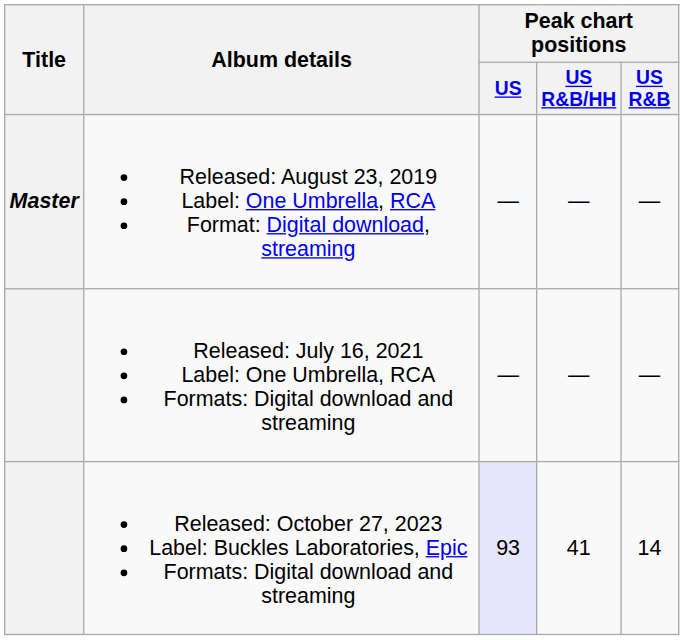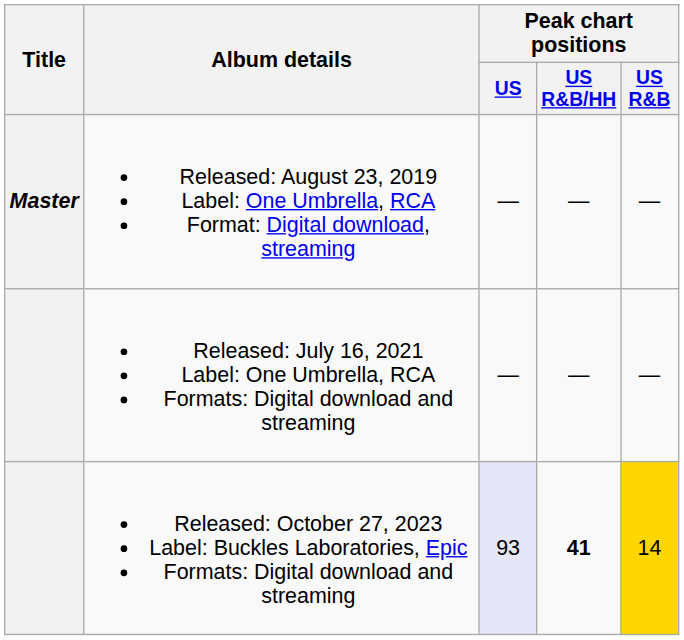(579, 547) normal -> (579, 547) bold
(649, 547) no background -> (649, 547) gold background
